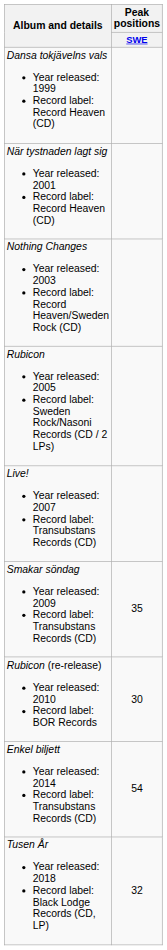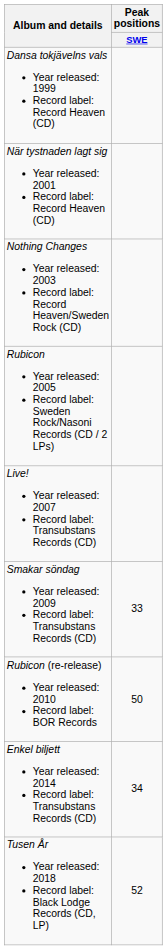(137, 609) 35 -> (137, 609) 33
(137, 699) 30 -> (137, 699) 50
(137, 789) 54 -> (137, 789) 34
(137, 890) 32 -> (137, 890) 52
